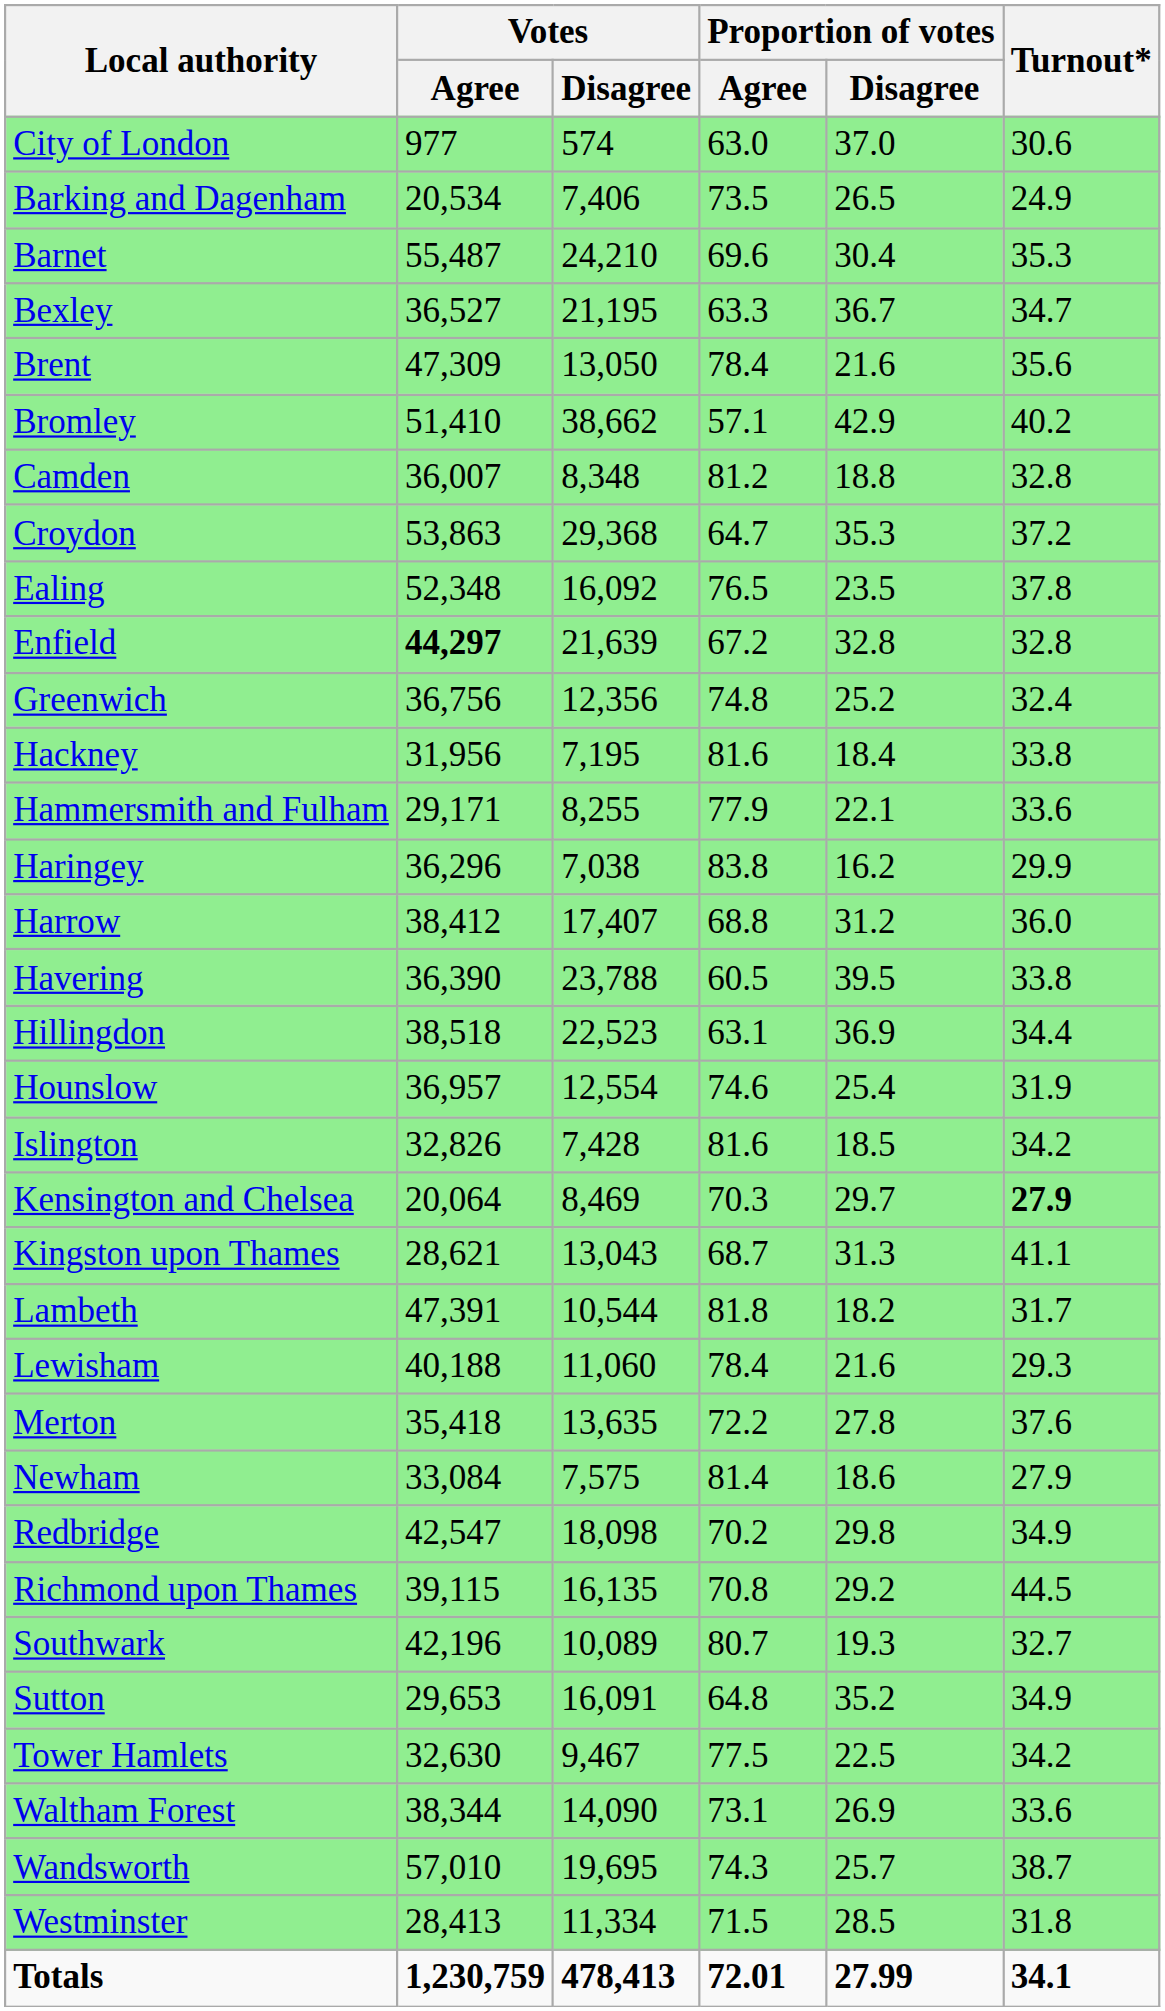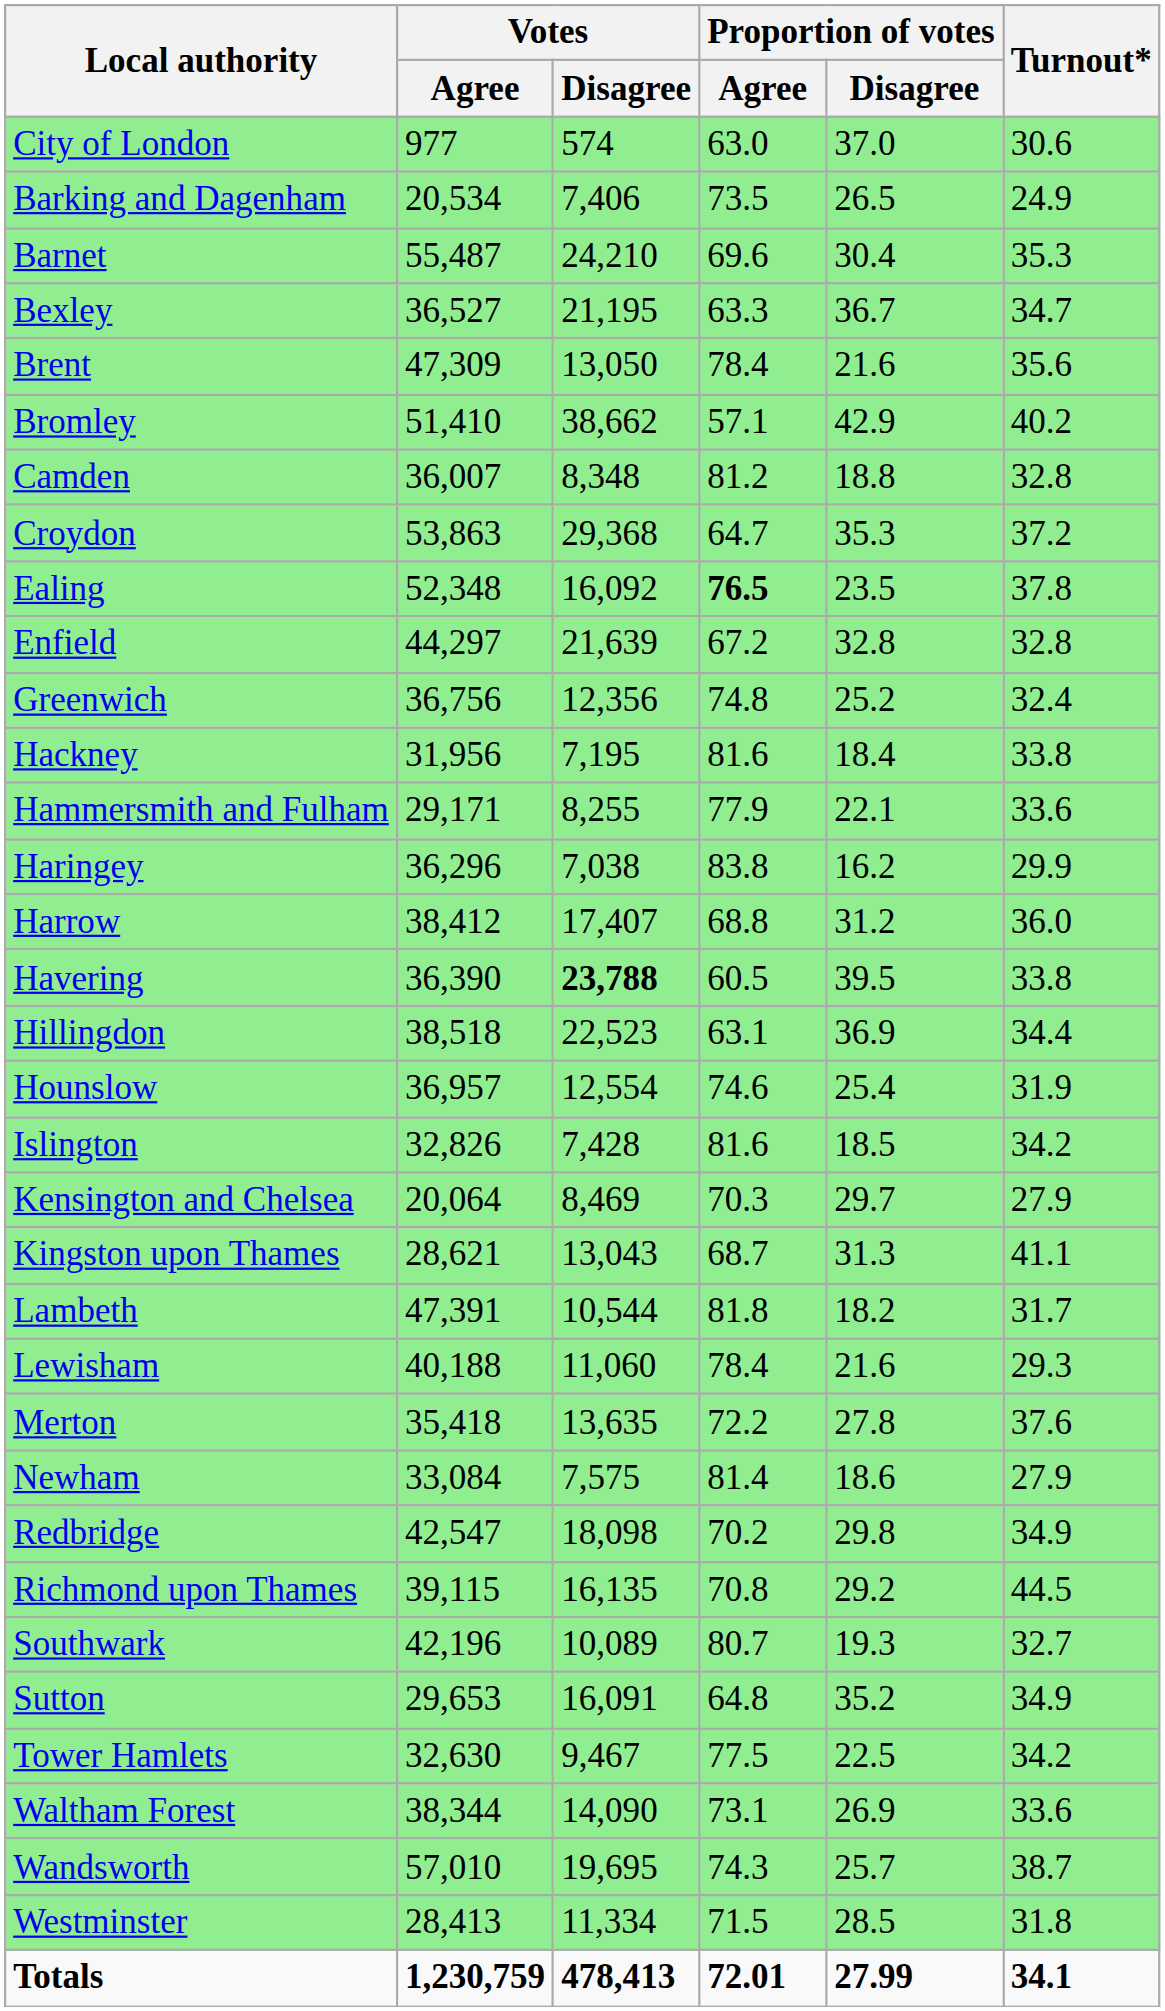(738, 587) normal -> (738, 587) bold
(453, 643) bold -> (453, 643) normal
(609, 976) normal -> (609, 976) bold
(1041, 1199) bold -> (1041, 1199) normal
